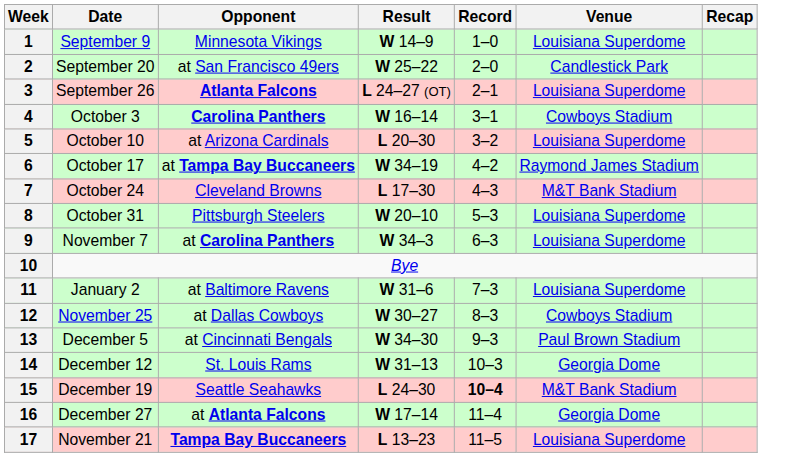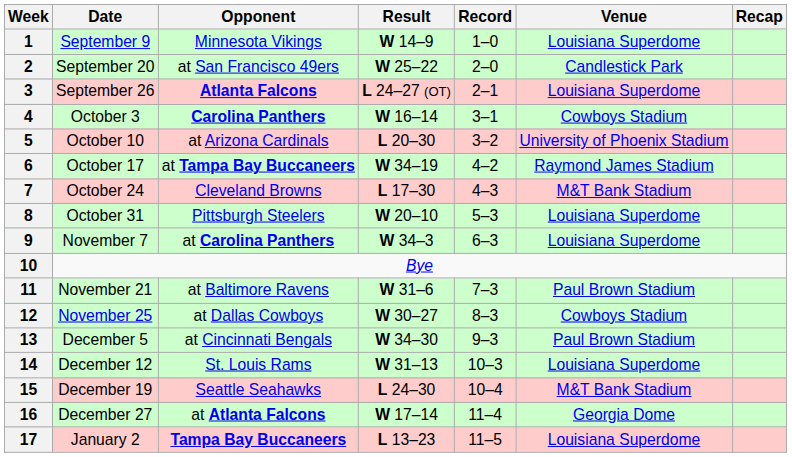(609, 141) Louisiana Superdome -> (624, 141) University of Phoenix Stadium
(105, 290) January 2 -> (105, 290) November 21
(609, 290) Louisiana Superdome -> (624, 290) Paul Brown Stadium
(609, 365) Georgia Dome -> (624, 365) Louisiana Superdome
(485, 389) bold -> (485, 389) normal
(105, 439) November 21 -> (105, 439) January 2
